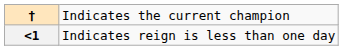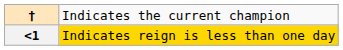(199, 35) no background -> (199, 35) gold background
